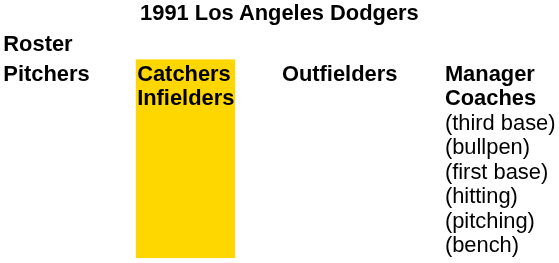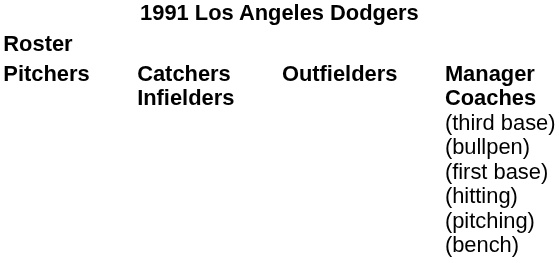(186, 85) gold background -> (186, 85) no background
